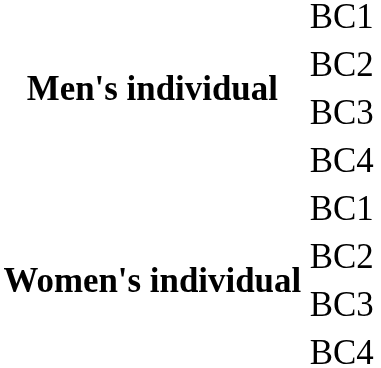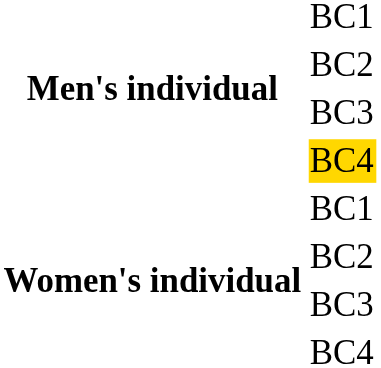(342, 160) no background -> (342, 160) gold background
